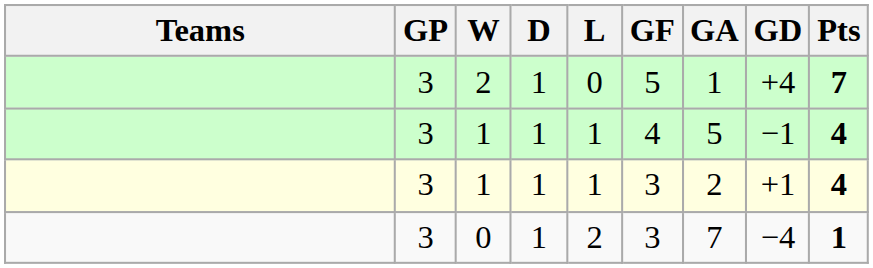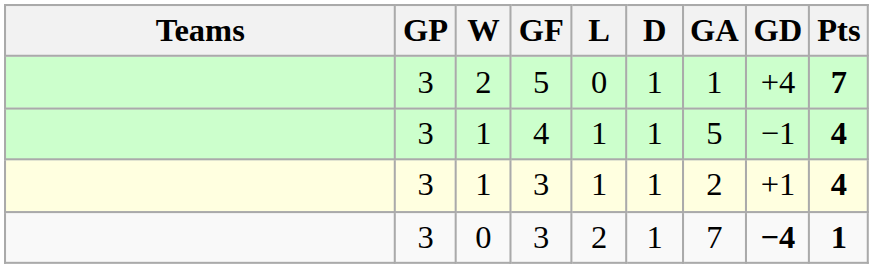columns swapped: (539, 30) <-> (652, 30)
(778, 236) normal -> (778, 236) bold
